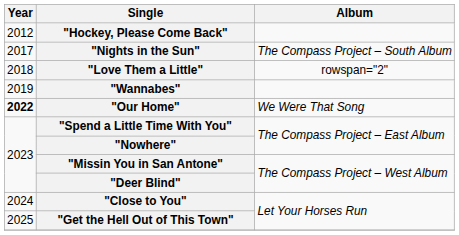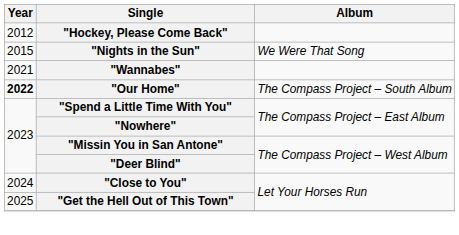(20, 51) 2017 -> (20, 51) 2015
(355, 51) The Compass Project – South Album -> (311, 51) We Were That Song
- row: (145, 70)
(20, 88) 2019 -> (20, 70) 2021
(311, 107) We Were That Song -> (355, 88) The Compass Project – South Album
